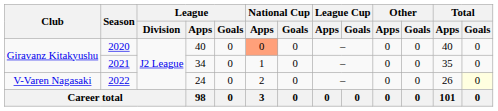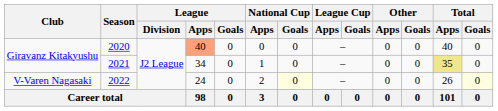(200, 47) no background -> (200, 47) lightsalmon background
(262, 47) lightsalmon background -> (262, 47) no background
(447, 64) no background -> (447, 64) khaki background
(295, 81) no background -> (295, 81) lightyellow background
